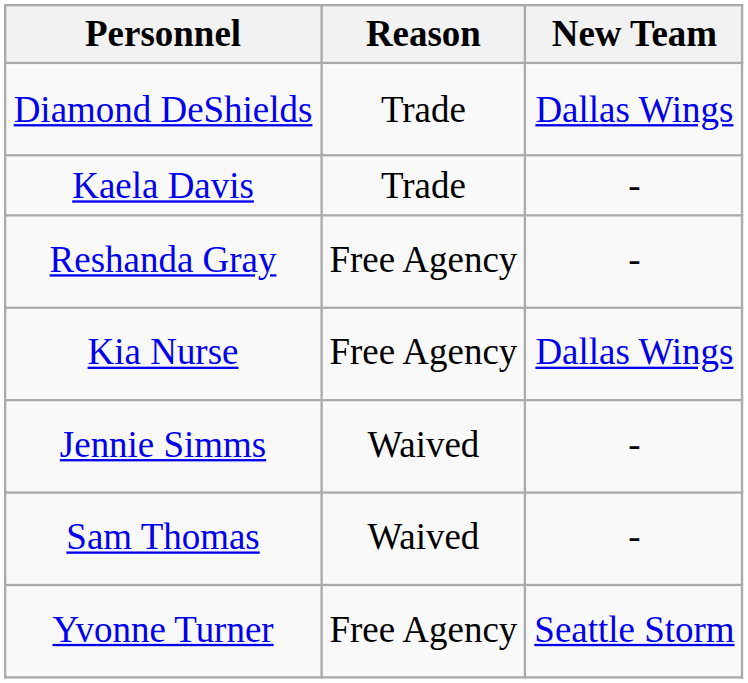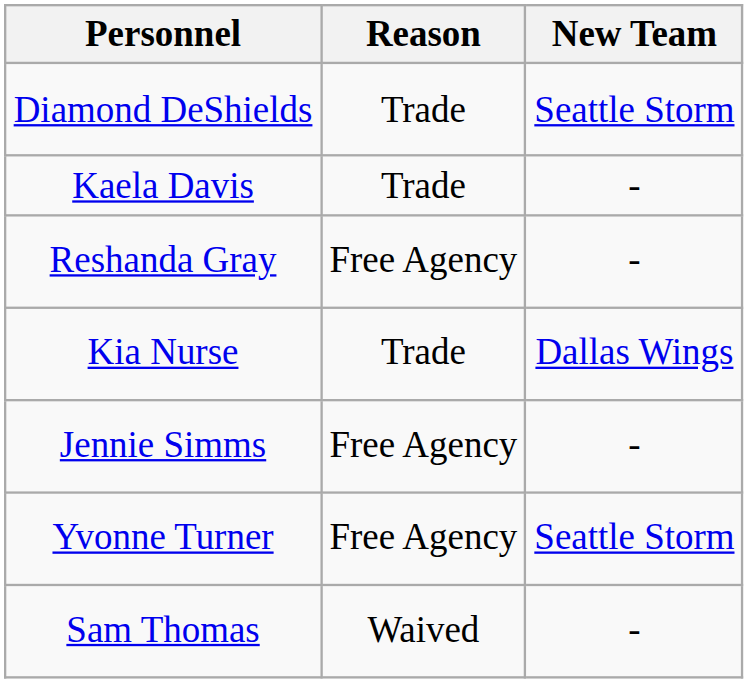(634, 109) Dallas Wings -> (634, 109) Seattle Storm
(423, 352) Free Agency -> (423, 352) Trade
(423, 445) Waived -> (423, 445) Free Agency
rows swapped: (163, 537) <-> (163, 629)
